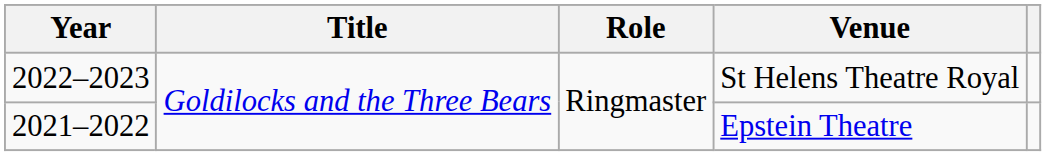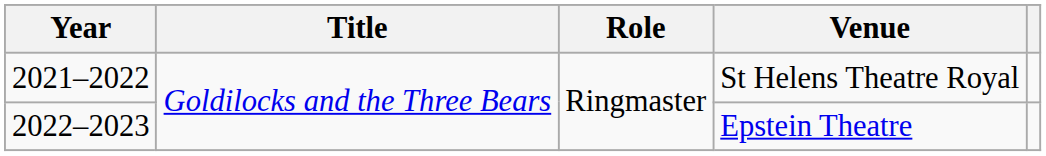(81, 77) 2022–2023 -> (81, 77) 2021–2022
(81, 125) 2021–2022 -> (81, 125) 2022–2023
